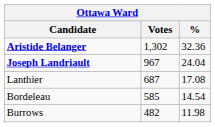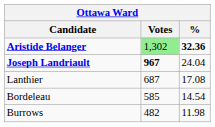(156, 46) no background -> (156, 46) lightgreen background
(193, 46) normal -> (193, 46) bold
(152, 63) normal -> (152, 63) bold
